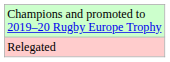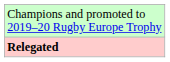(31, 47) normal -> (33, 47) bold
